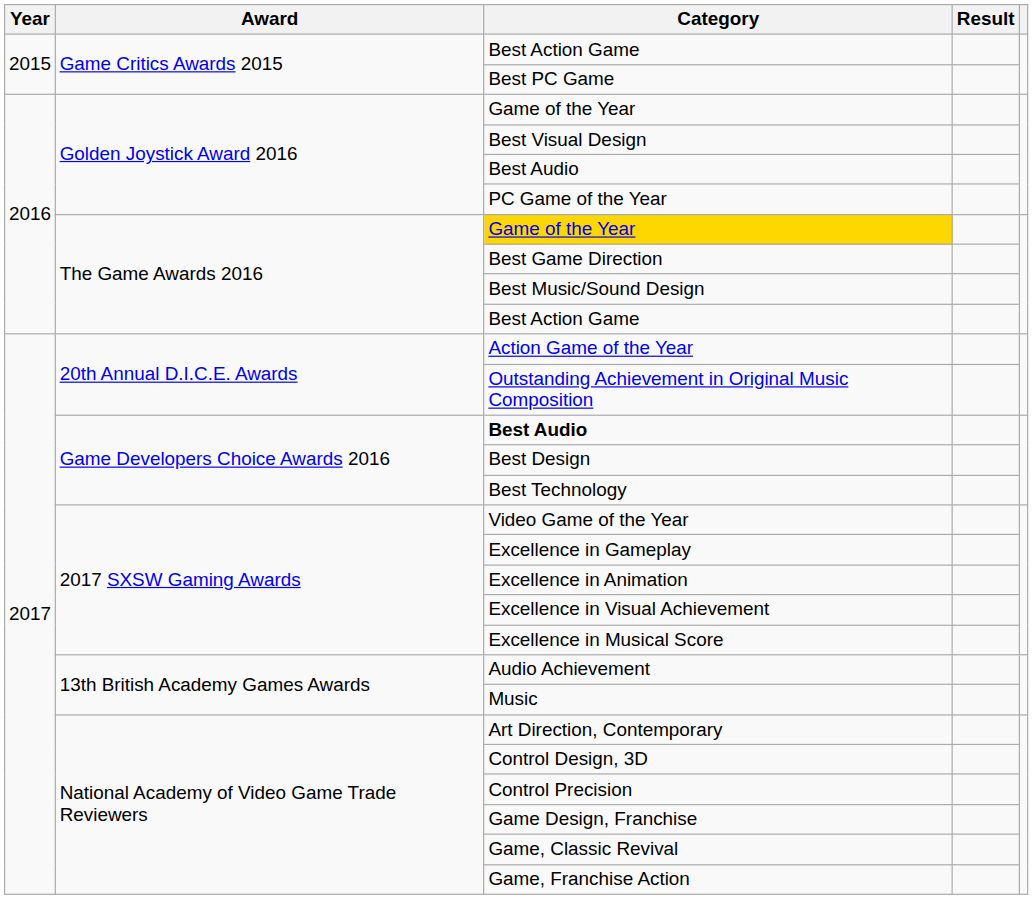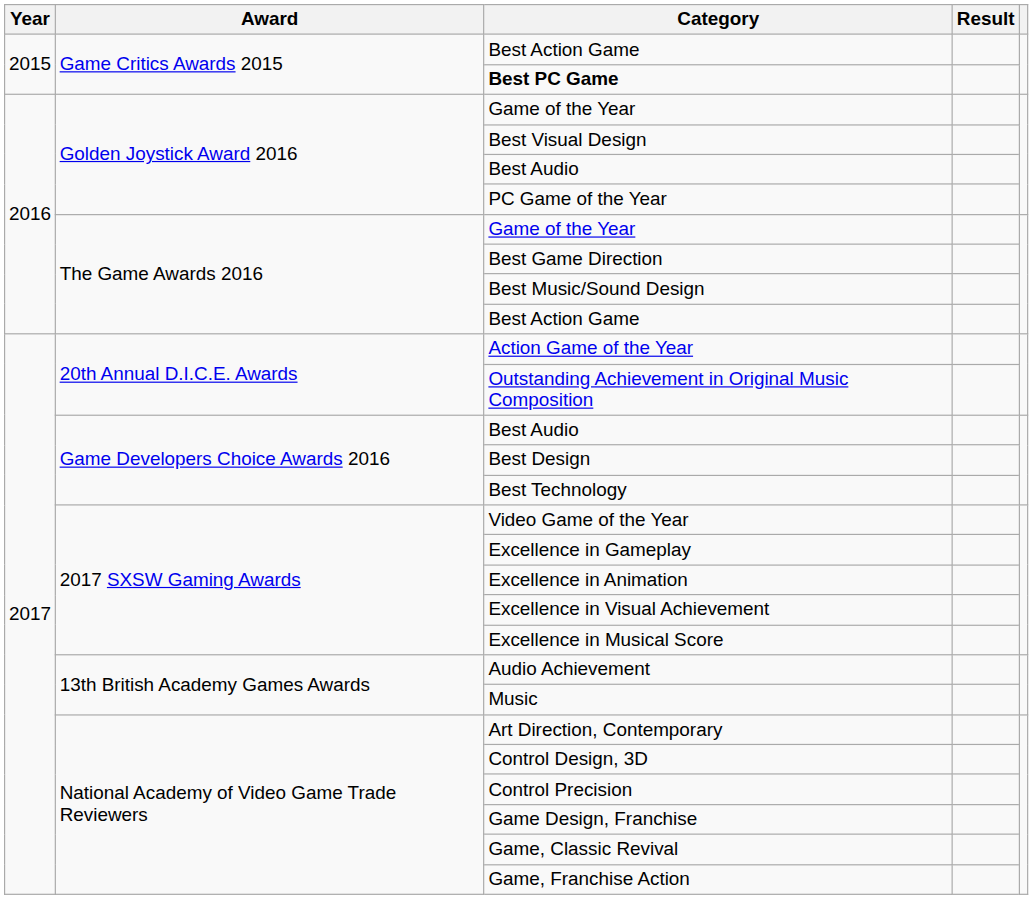(551, 79) normal -> (553, 79) bold
(562, 229) gold background -> (562, 229) no background
(538, 429) bold -> (534, 429) normal
